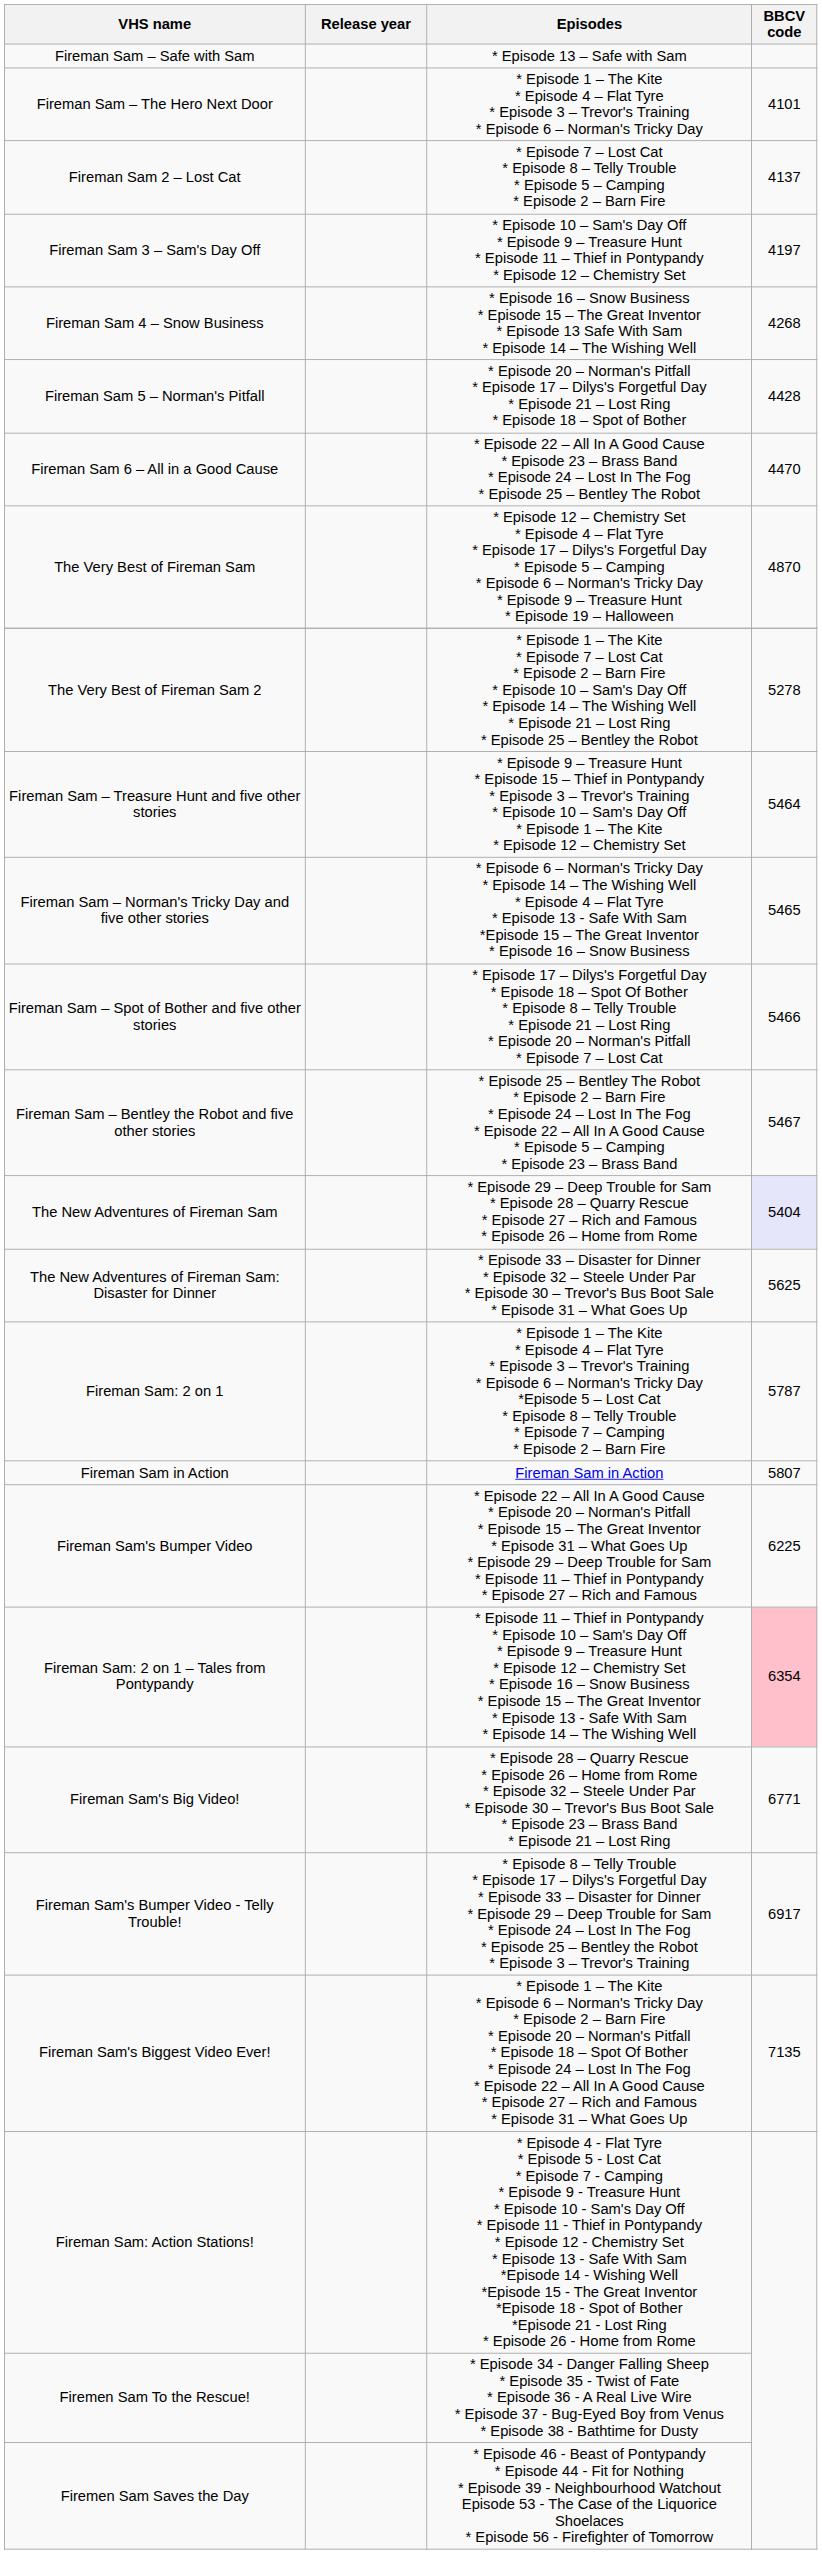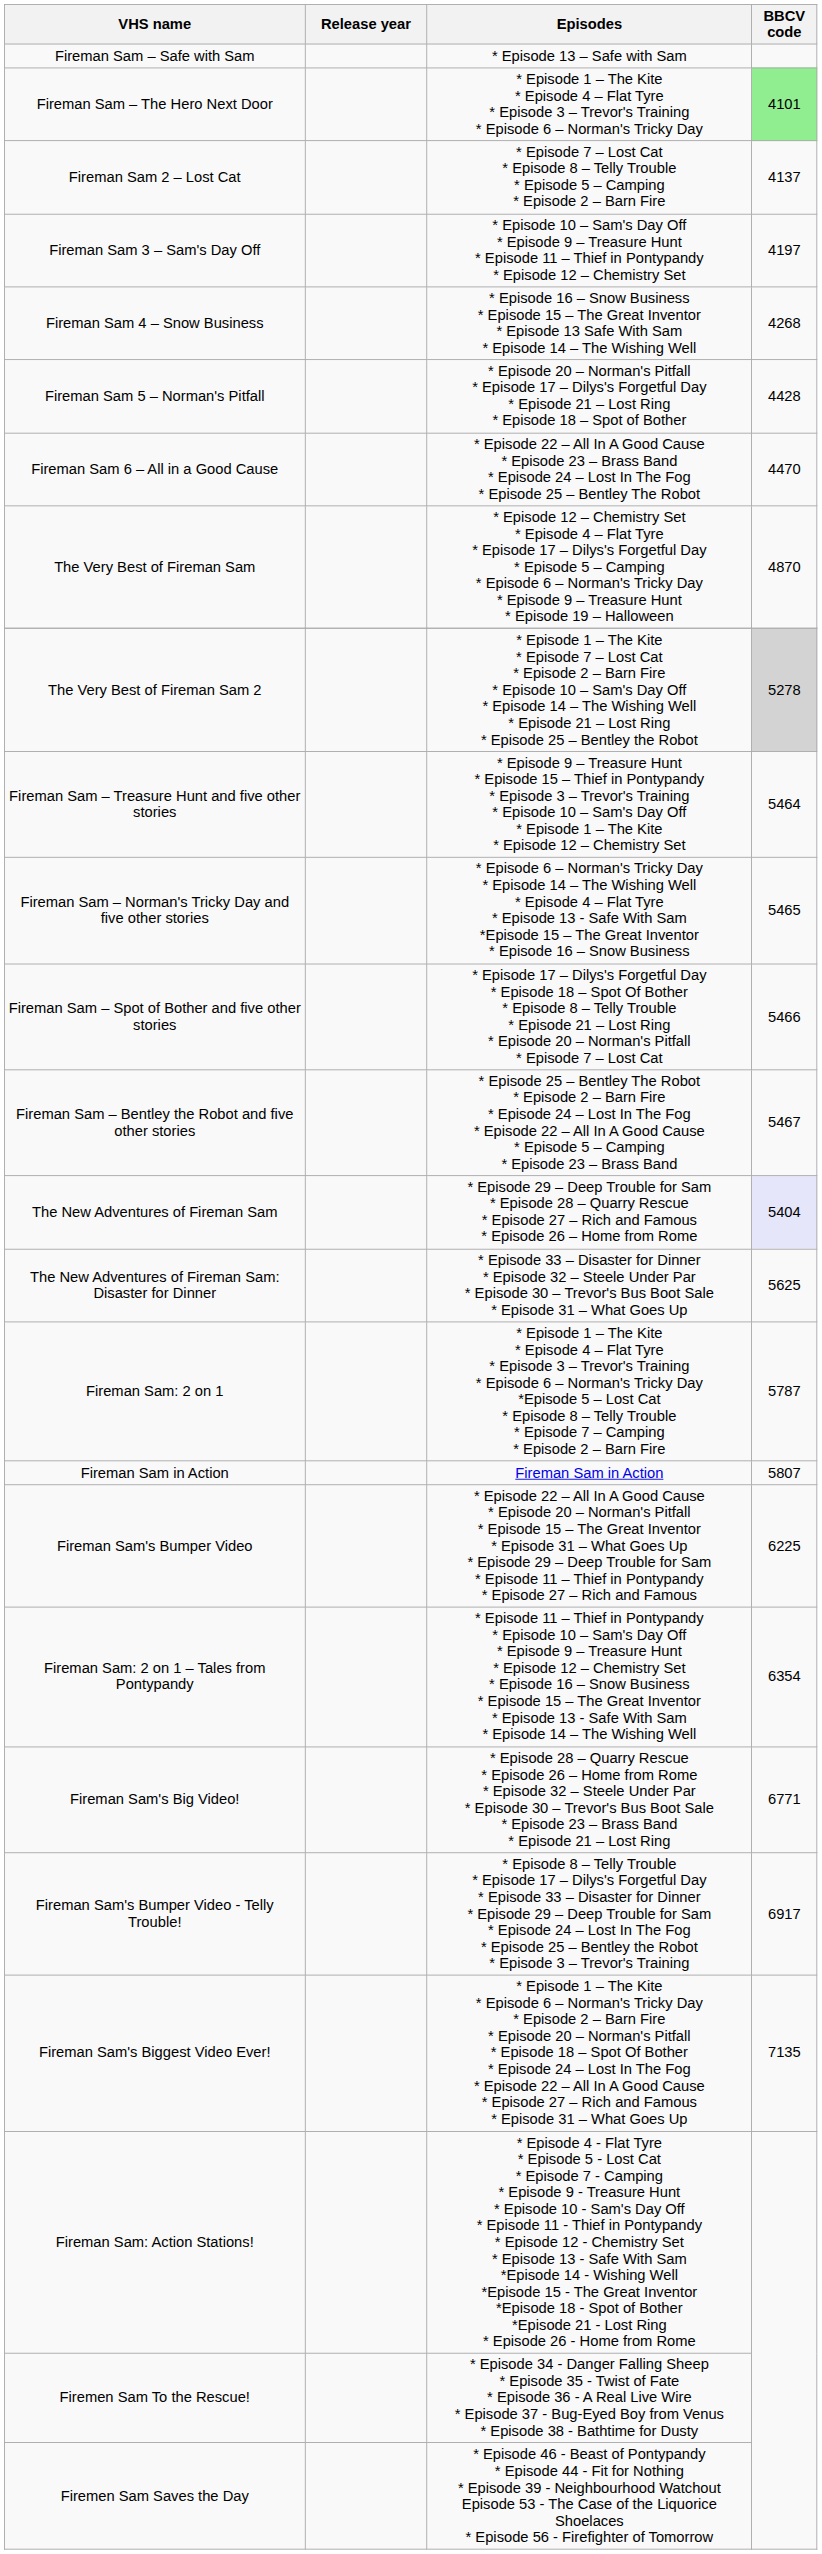(784, 104) no background -> (784, 104) lightgreen background
(784, 689) no background -> (784, 689) lightgrey background
(784, 1676) pink background -> (784, 1676) no background
